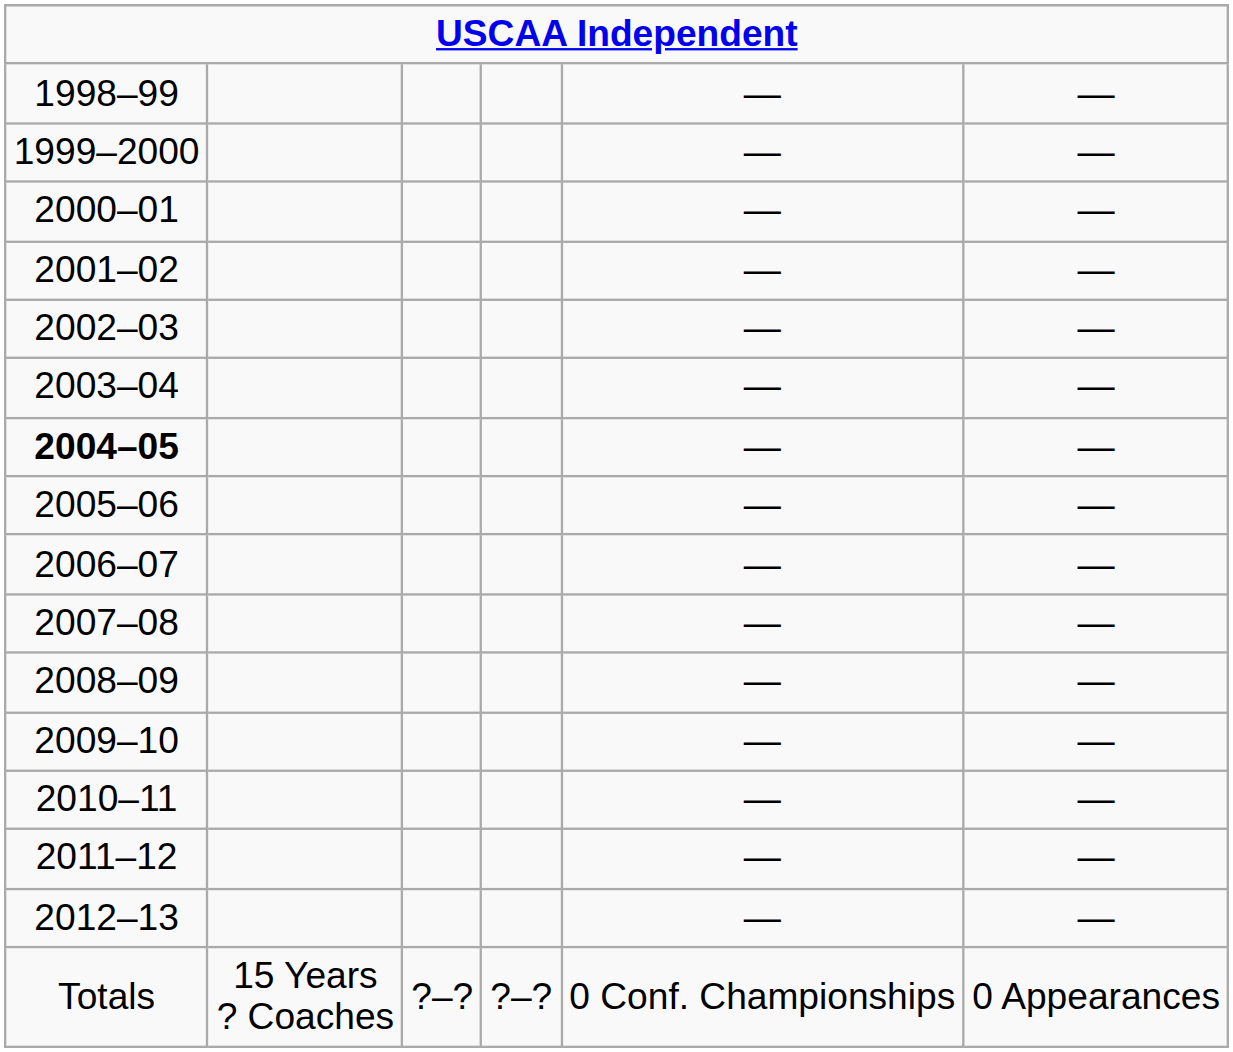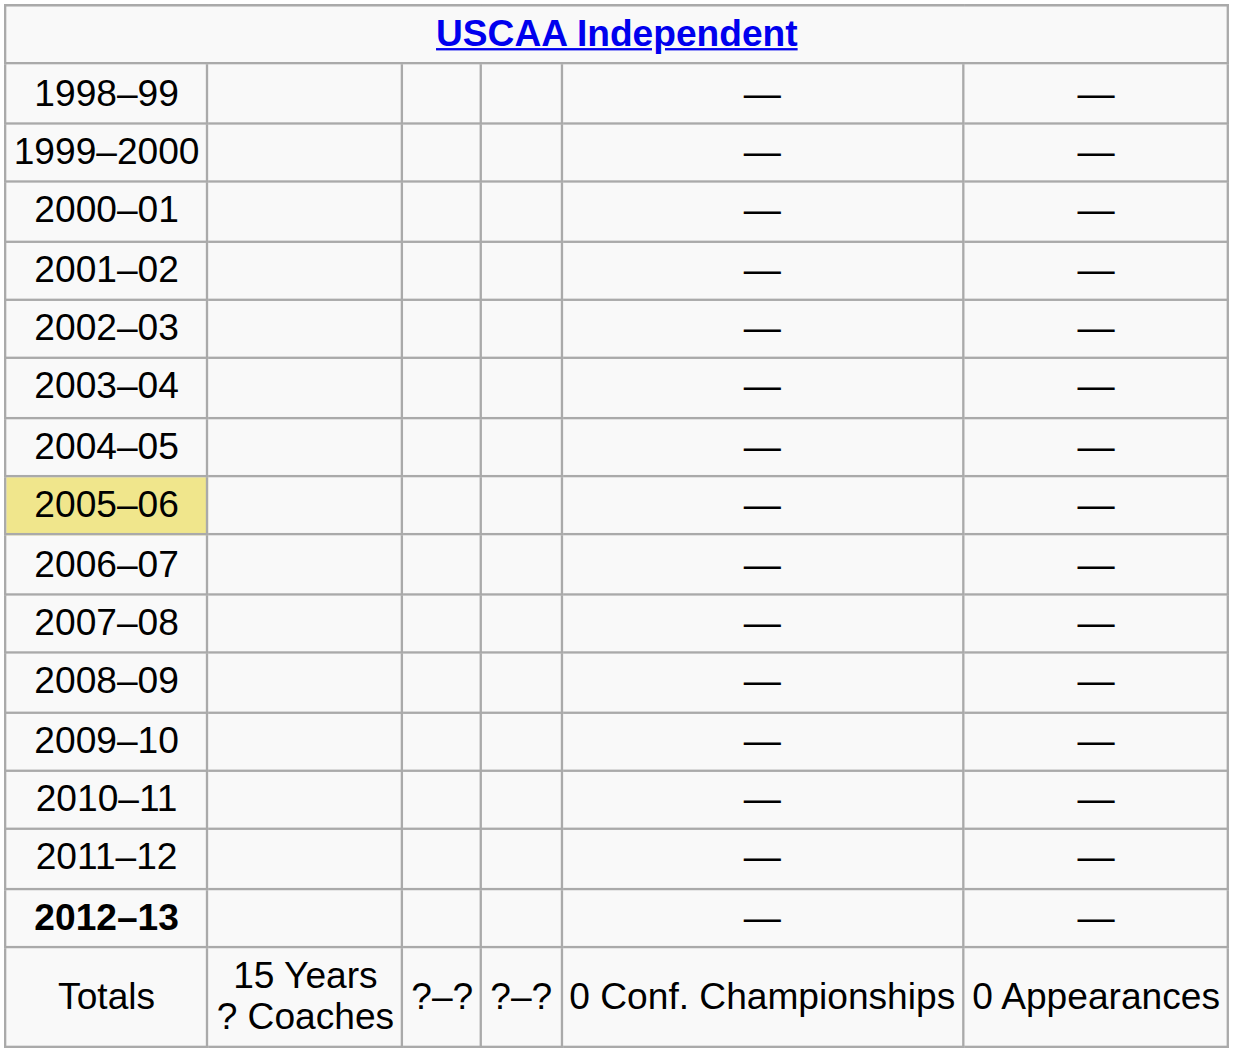(107, 446) bold -> (107, 446) normal
(107, 504) no background -> (107, 504) khaki background
(107, 916) normal -> (107, 916) bold
